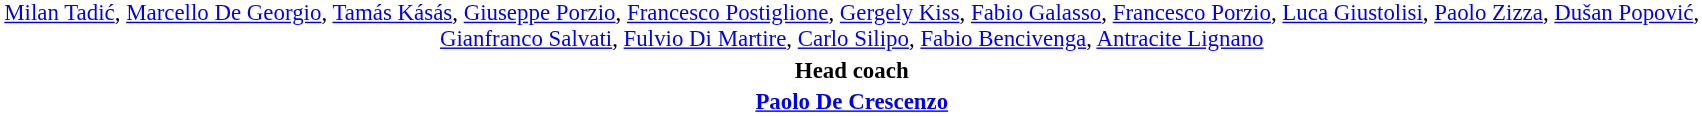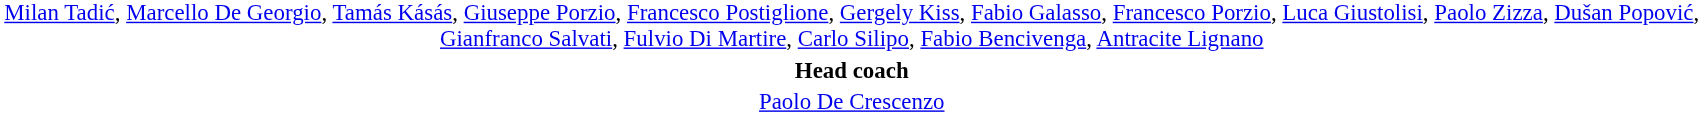(852, 101) bold -> (852, 101) normal
